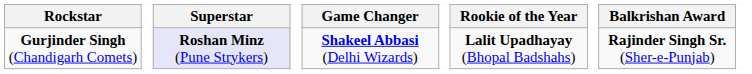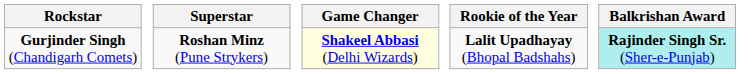(222, 48) lavender background -> (222, 48) no background
(370, 48) no background -> (370, 48) lightyellow background
(667, 48) no background -> (667, 48) paleturquoise background
